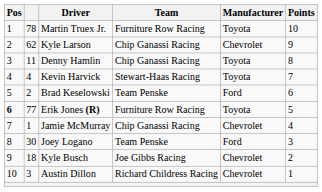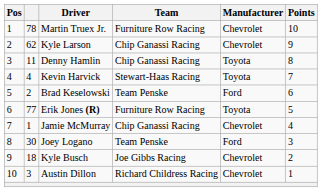(237, 28) Toyota -> (242, 28) Chevrolet
(9, 109) bold -> (9, 109) normal
